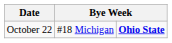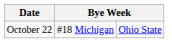(142, 29) bold -> (140, 29) normal
